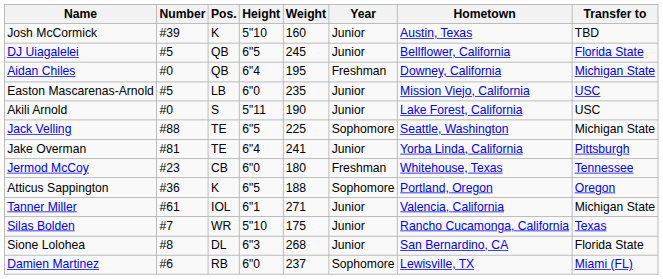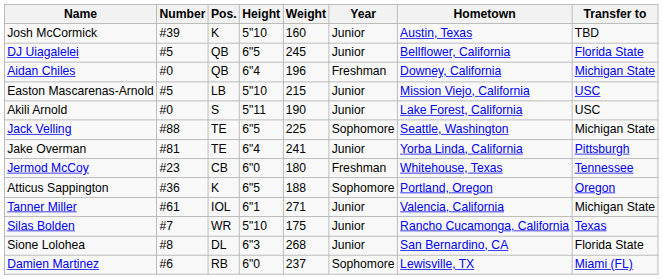(296, 71) 195 -> (296, 71) 196
(251, 91) 6"0 -> (255, 91) 5"10
(296, 91) 235 -> (296, 91) 215
